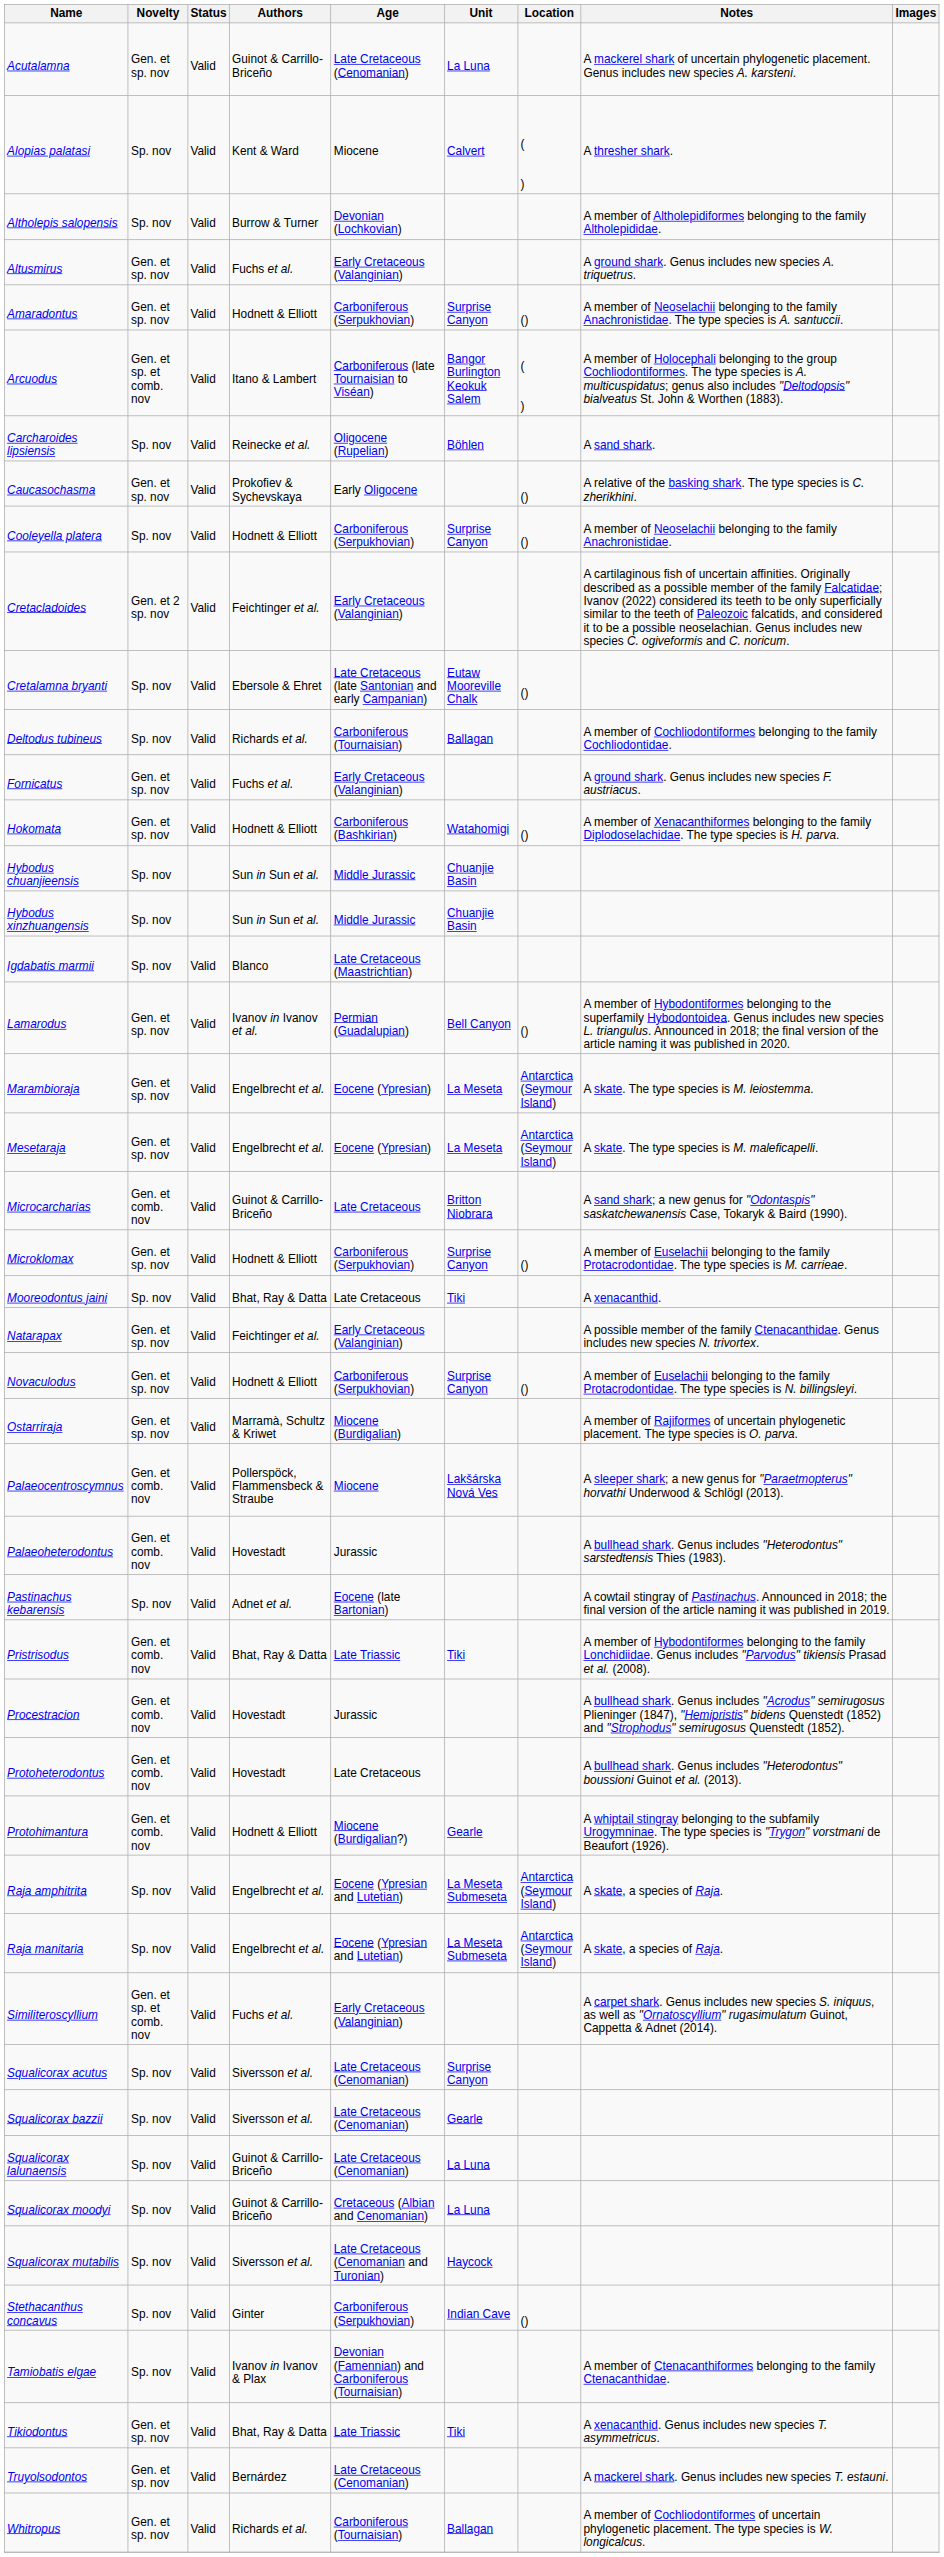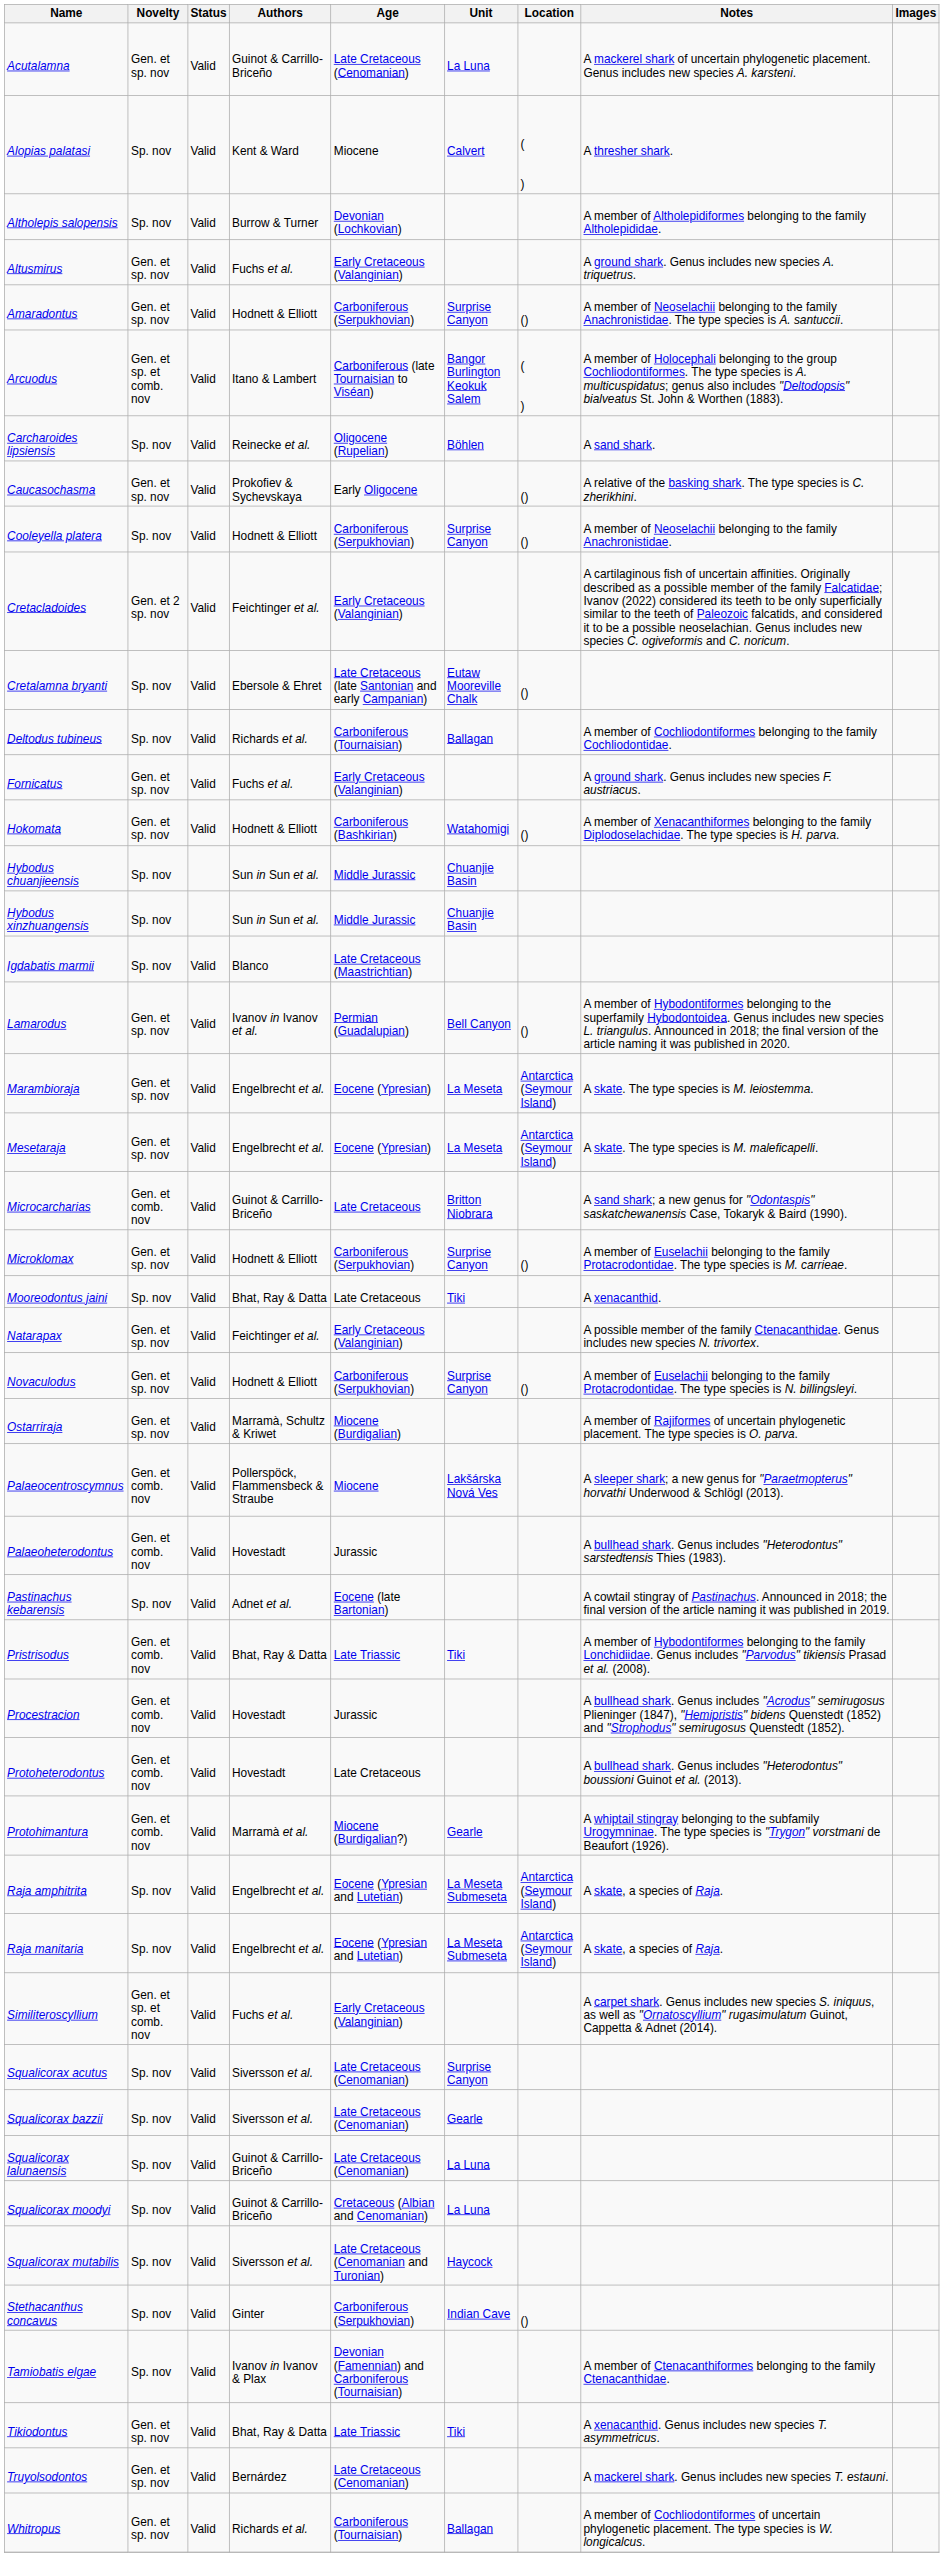(274, 1832) Hodnett & Elliott -> (270, 1832) Marramà et al.
